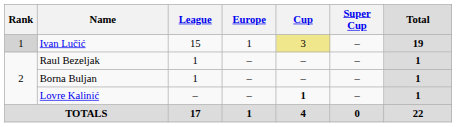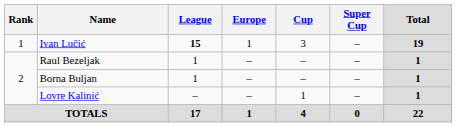(21, 43) lightgrey background -> (21, 43) no background
(195, 43) normal -> (195, 43) bold
(303, 43) khaki background -> (303, 43) no background
(303, 96) bold -> (303, 96) normal
